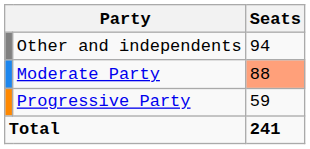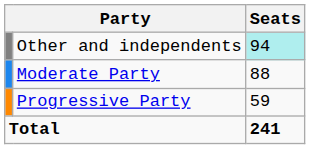(260, 46) no background -> (260, 46) paleturquoise background
(260, 74) lightsalmon background -> (260, 74) no background
